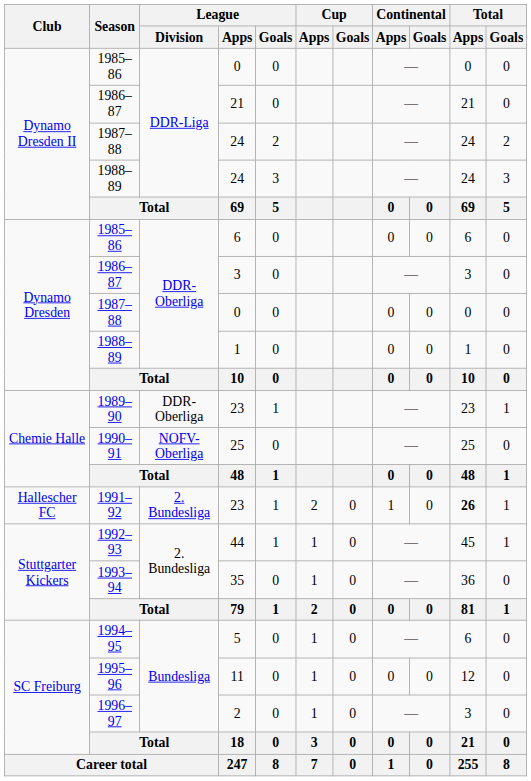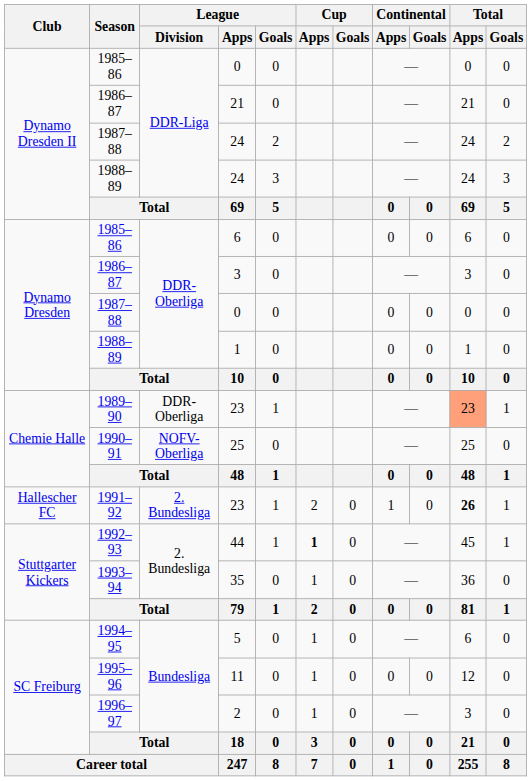(468, 408) no background -> (468, 408) lightsalmon background
(314, 542) normal -> (314, 542) bold
